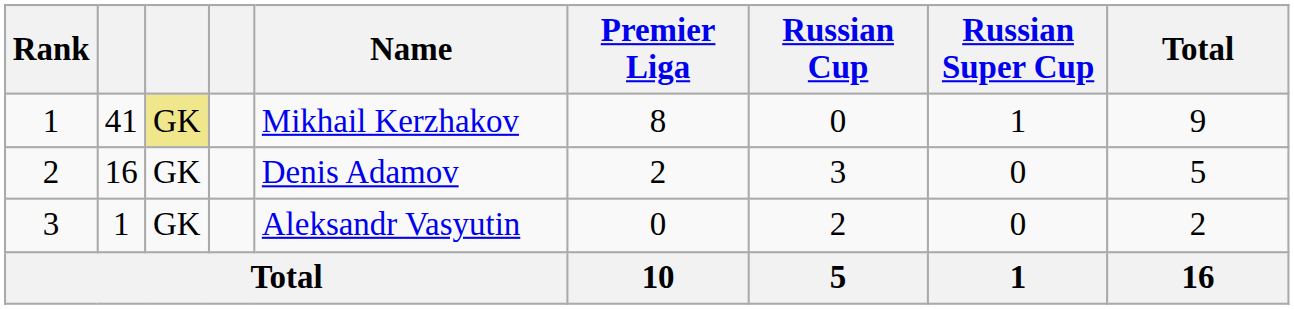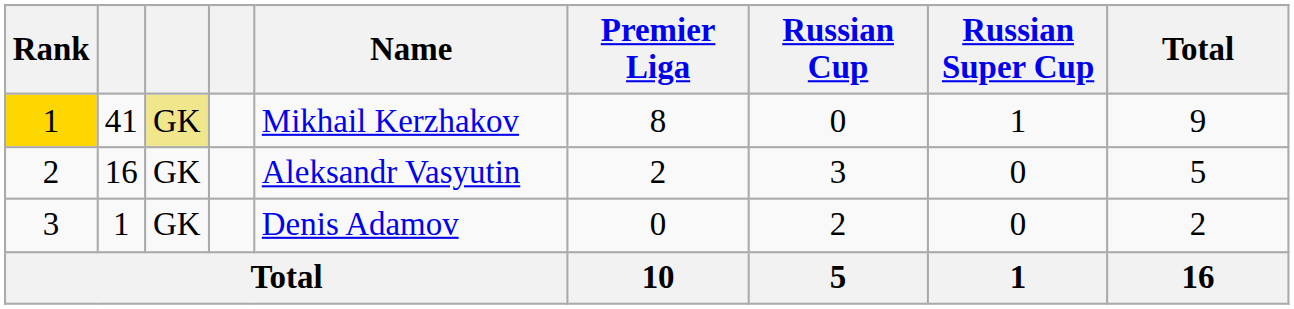(51, 119) no background -> (51, 119) gold background
(360, 172) Denis Adamov -> (391, 172) Aleksandr Vasyutin
(391, 224) Aleksandr Vasyutin -> (360, 224) Denis Adamov
